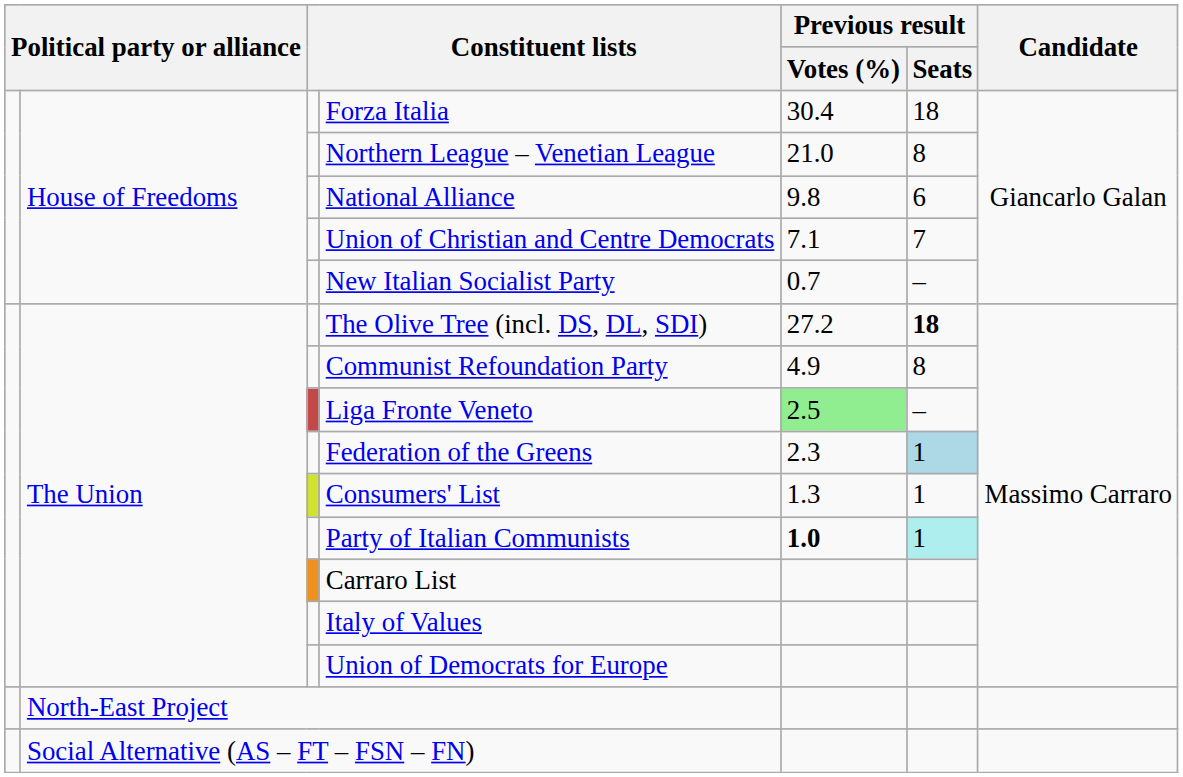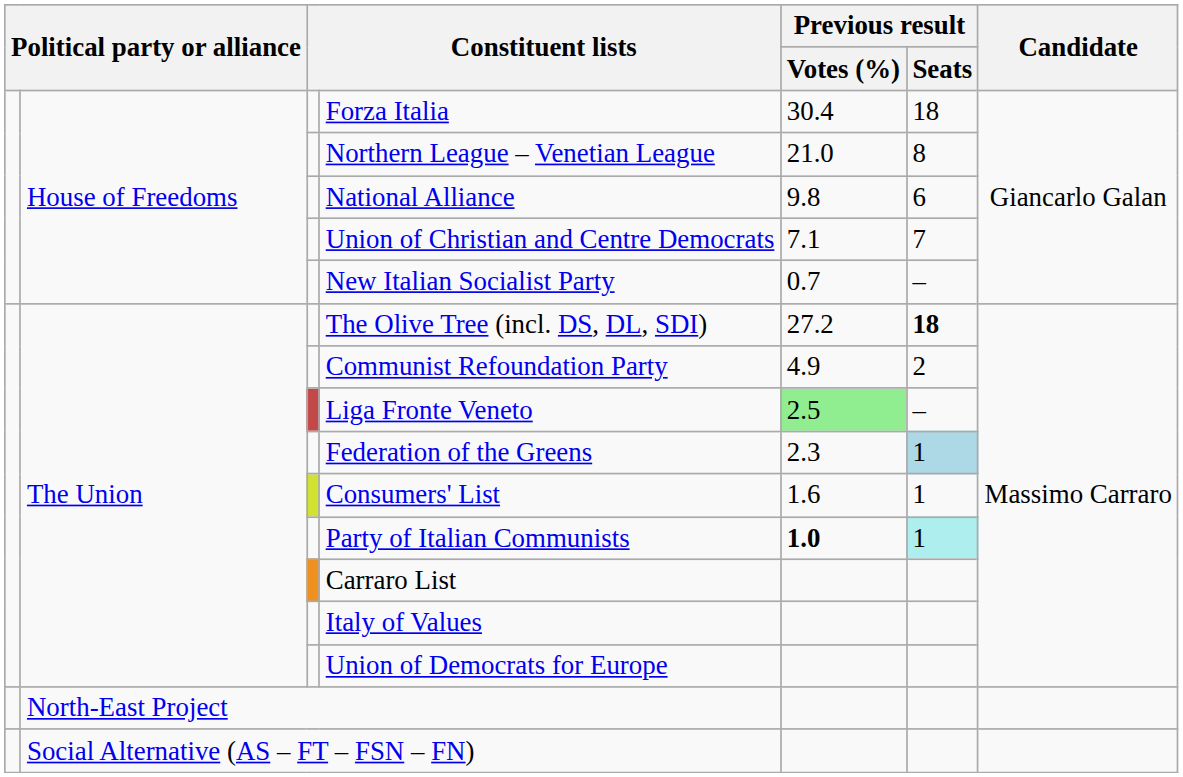(919, 366) 8 -> (919, 366) 2
(804, 494) 1.3 -> (804, 494) 1.6
